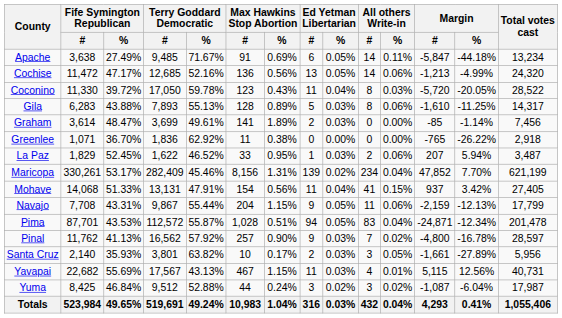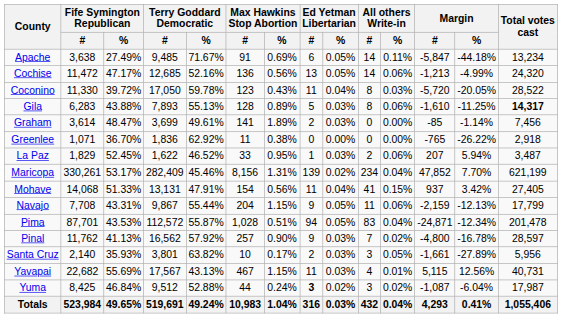(528, 106) normal -> (528, 106) bold
(311, 288) normal -> (311, 288) bold
